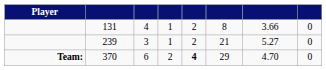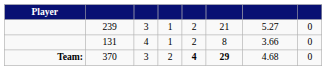rows swapped: (110, 42) <-> (110, 27)
(146, 57) 6 -> (146, 57) 3
(224, 57) normal -> (224, 57) bold
(270, 57) 4.70 -> (270, 57) 4.68
